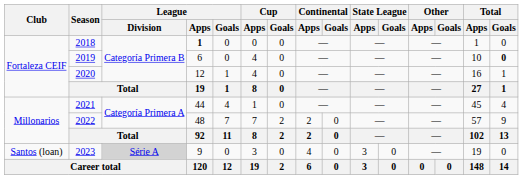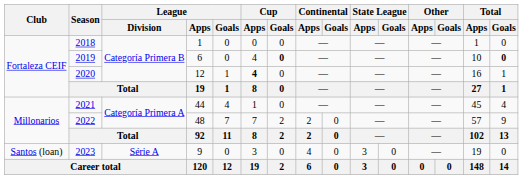(200, 43) bold -> (200, 43) normal
(282, 58) normal -> (282, 58) bold
(254, 74) normal -> (254, 74) bold
(144, 151) lightgrey background -> (144, 151) no background
